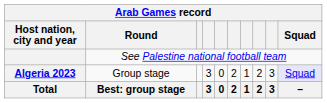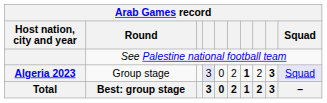(209, 74) no background -> (209, 74) lavender background
(247, 74) normal -> (247, 74) bold
(272, 74) normal -> (272, 74) bold
